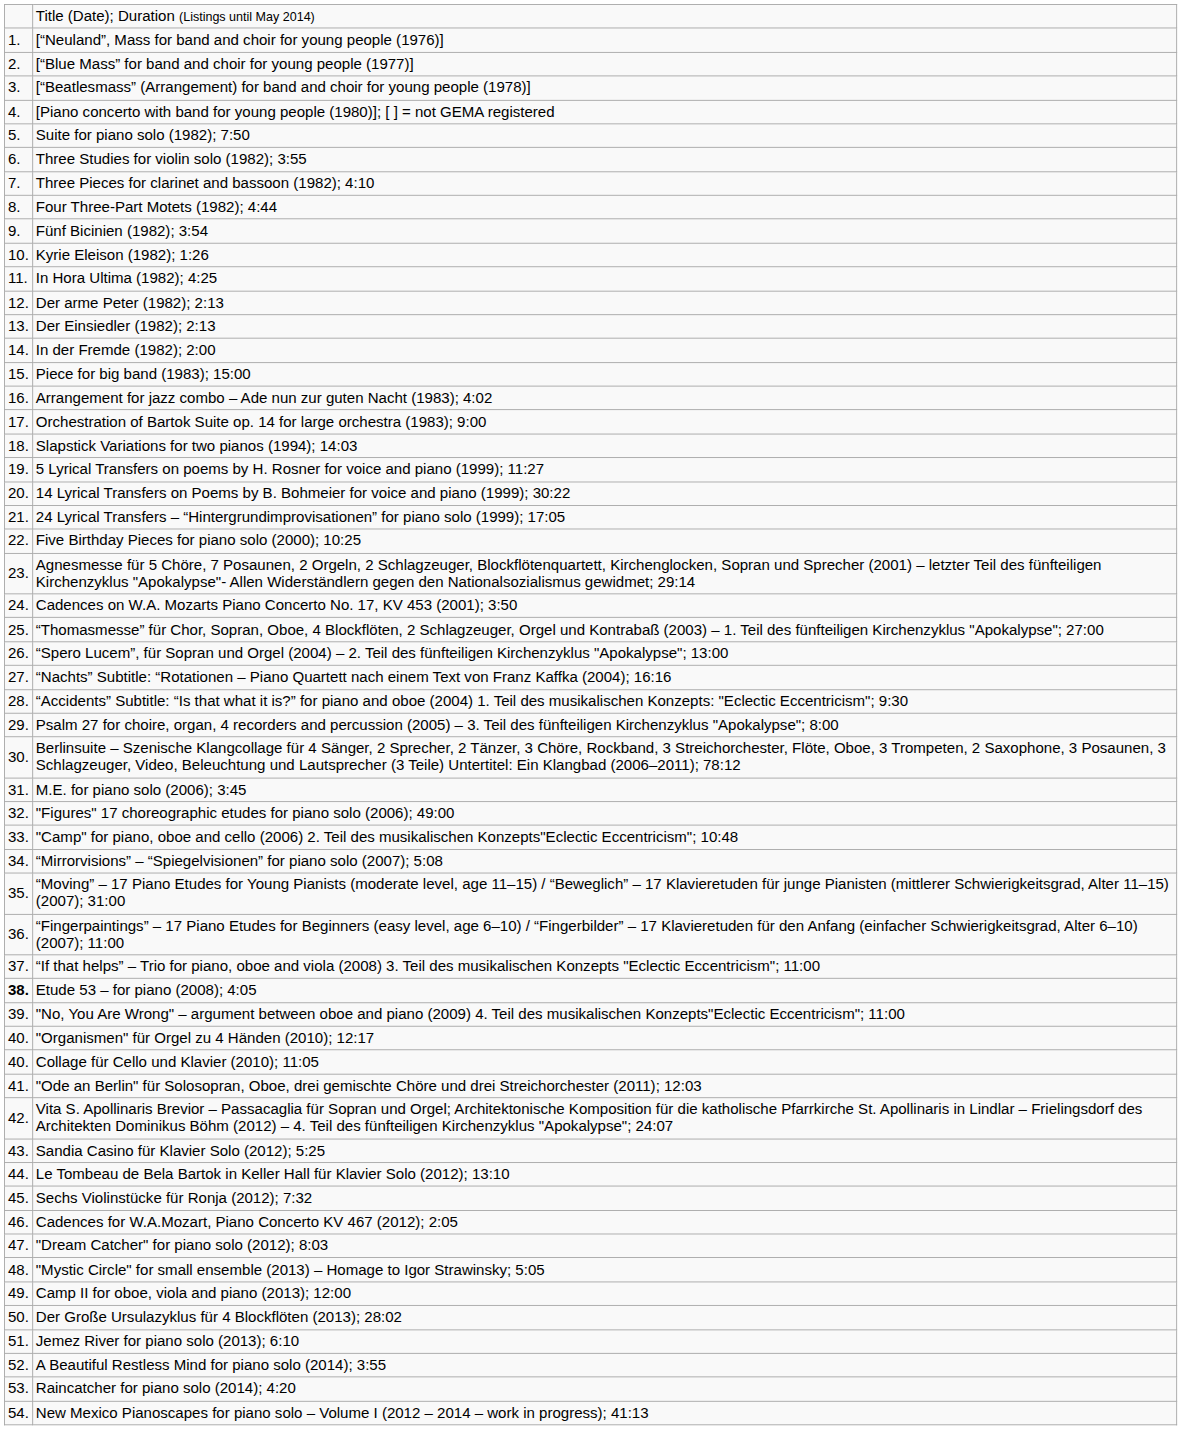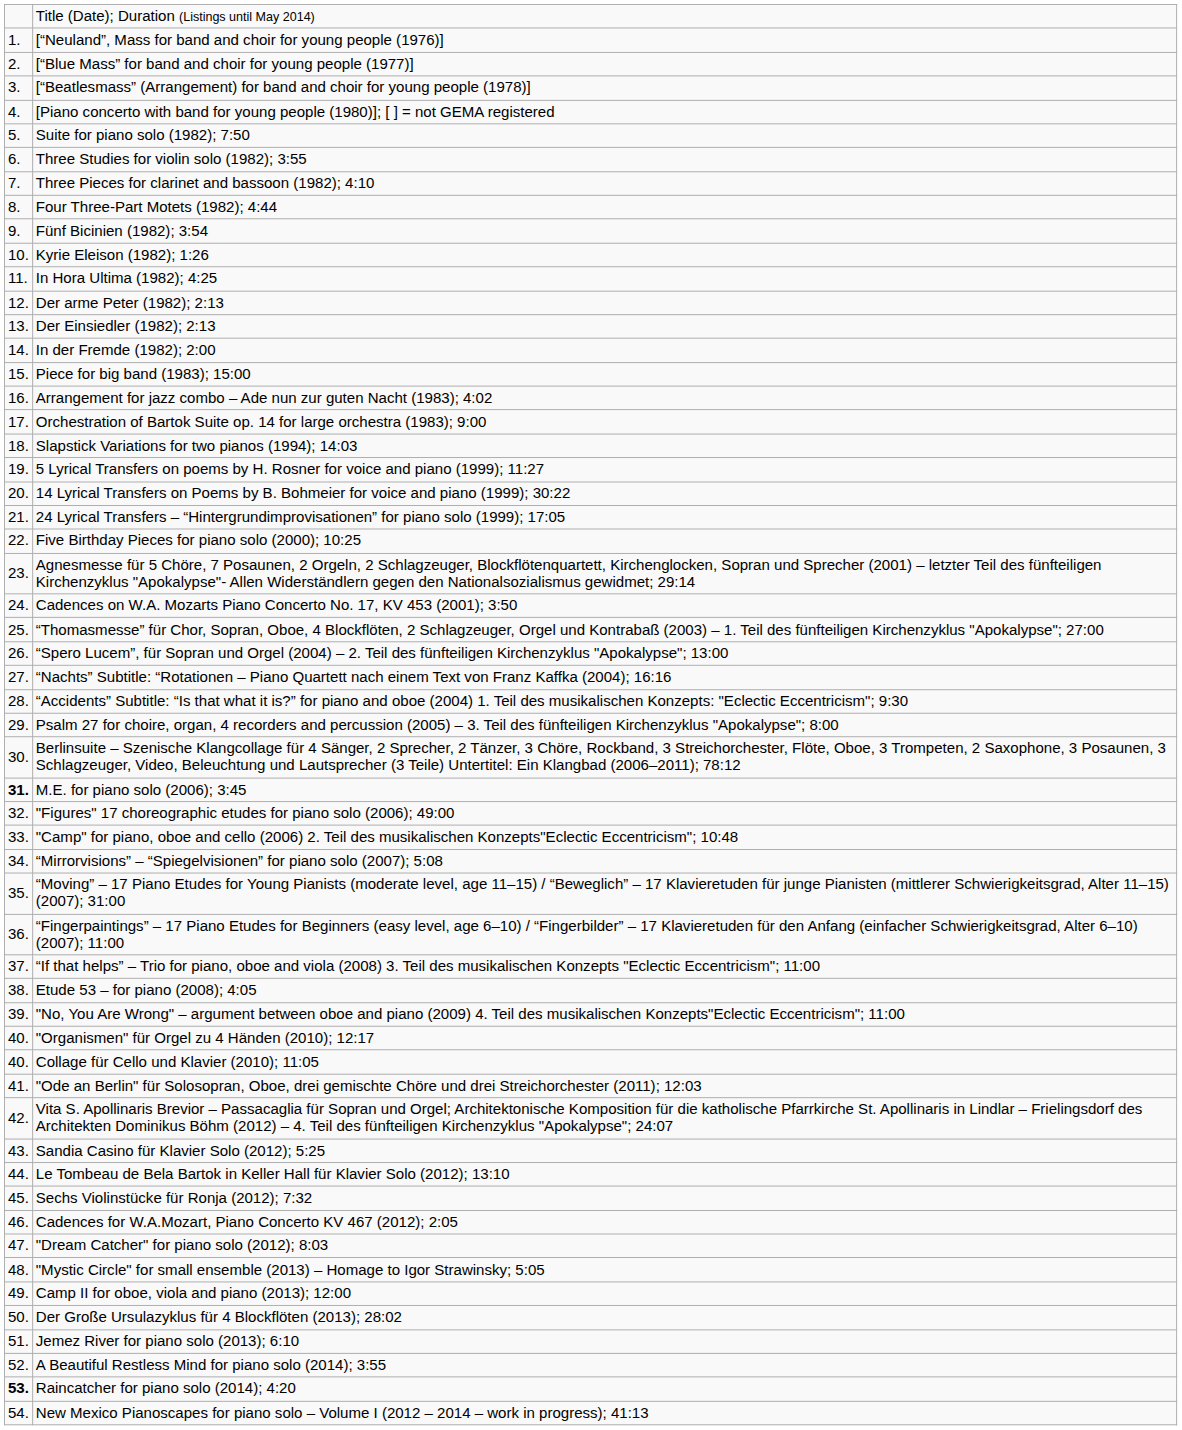(18, 789) normal -> (18, 789) bold
(18, 990) bold -> (18, 990) normal
(18, 1389) normal -> (18, 1389) bold
